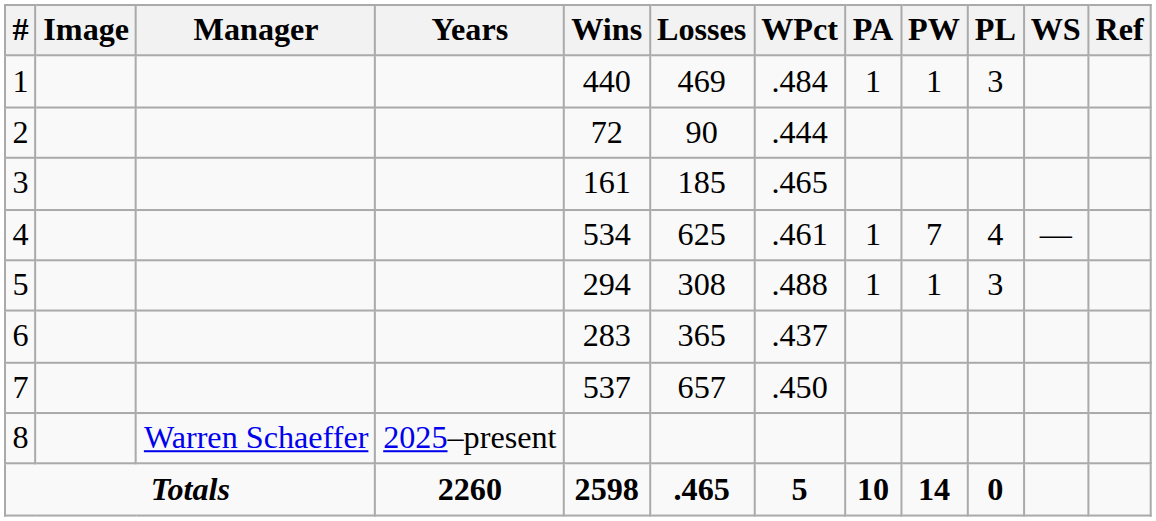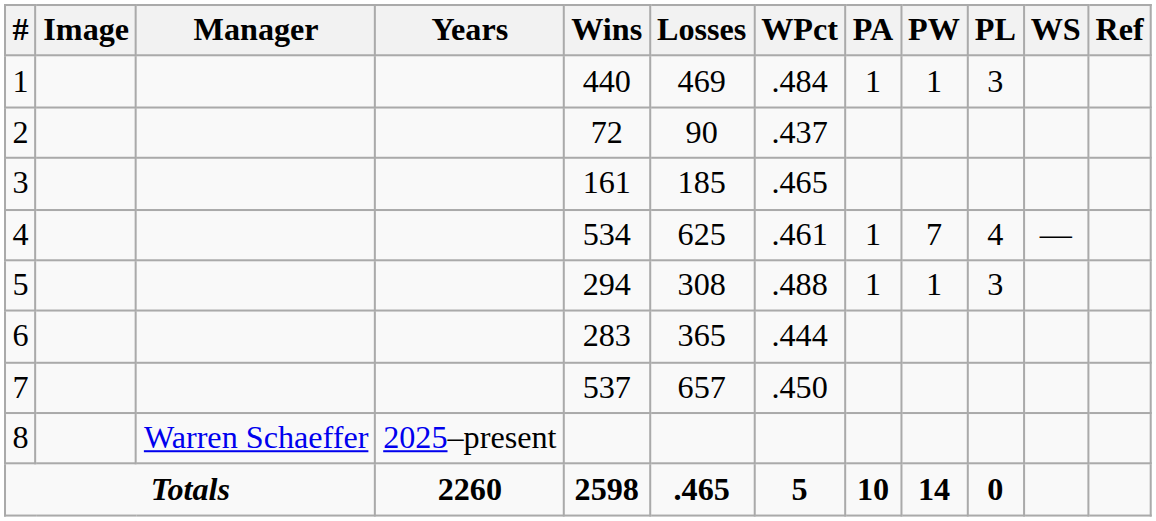(800, 132) .444 -> (800, 132) .437
(800, 336) .437 -> (800, 336) .444
